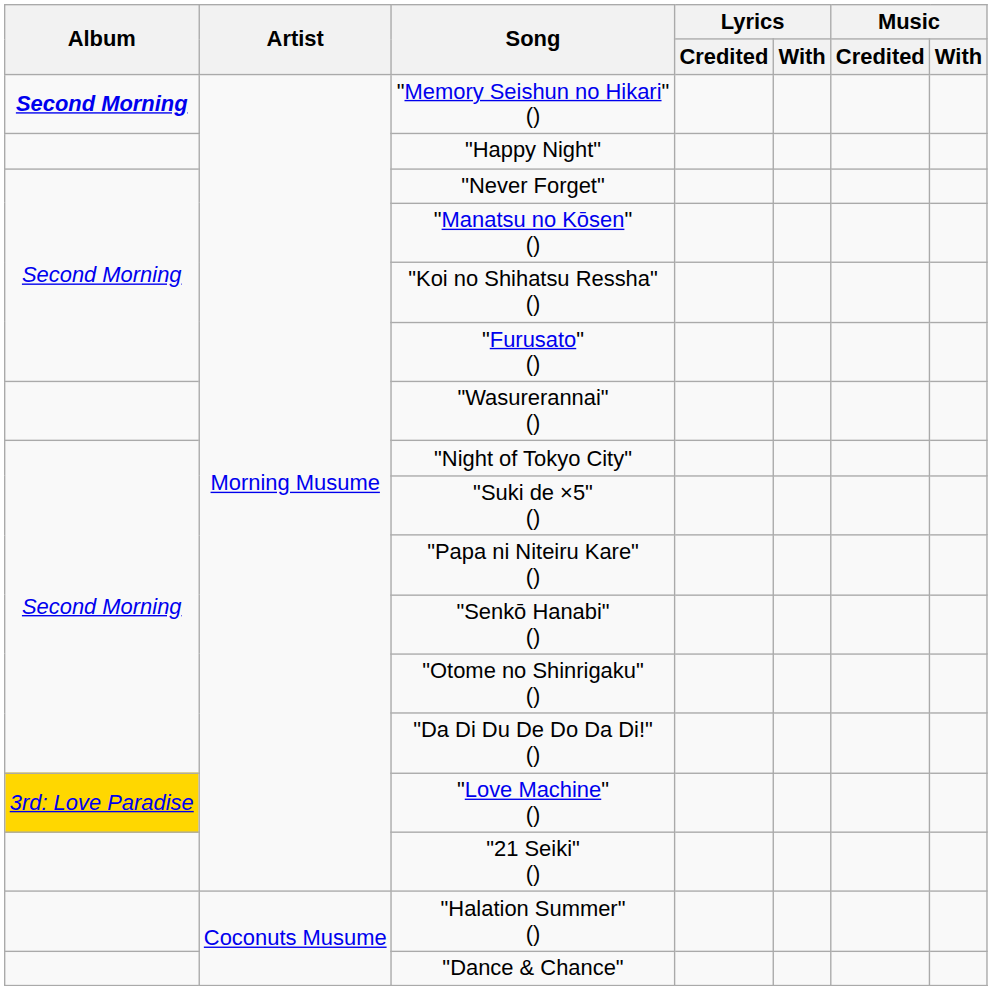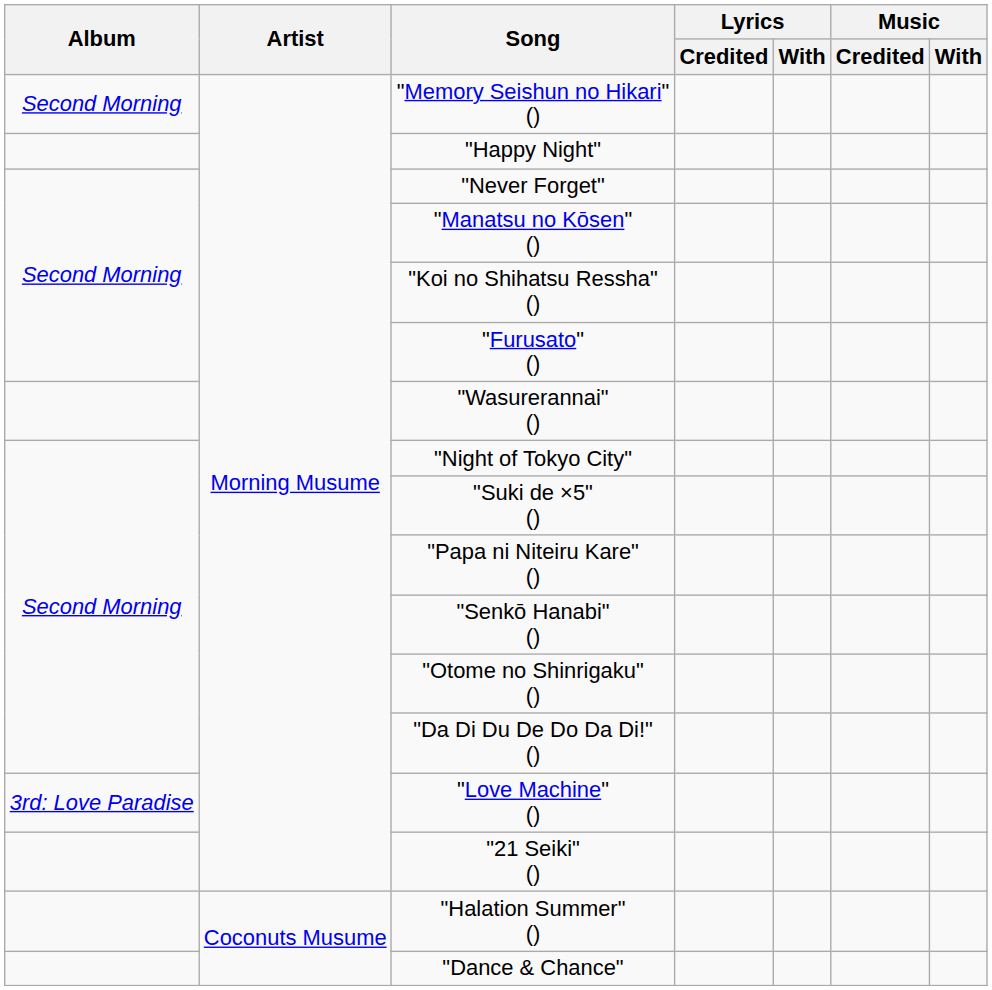(102, 103) bold -> (102, 103) normal
(102, 802) gold background -> (102, 802) no background
